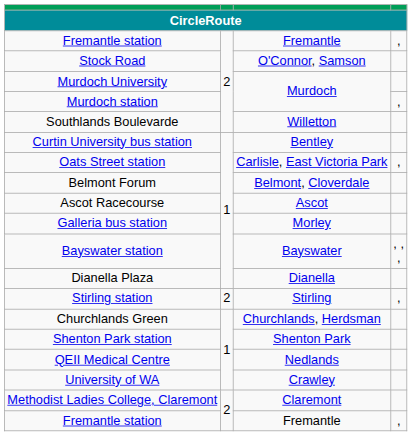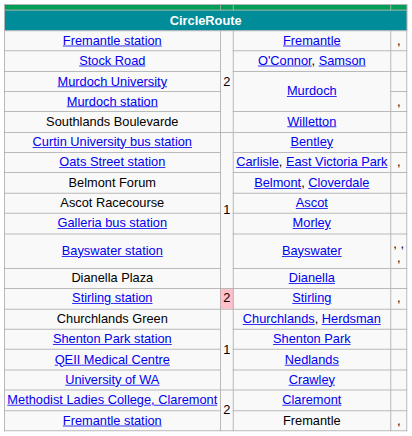(227, 298) no background -> (227, 298) pink background
